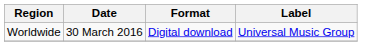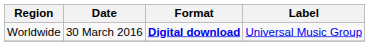(190, 31) normal -> (194, 31) bold
